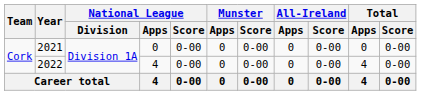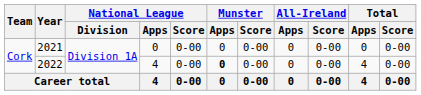(222, 64) normal -> (222, 64) bold
